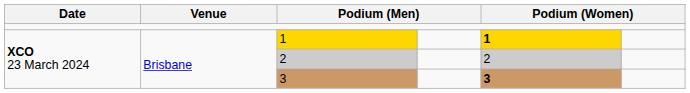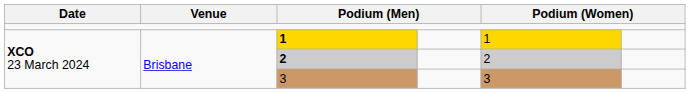(283, 39) normal -> (283, 39) bold
(487, 39) bold -> (487, 39) normal
(283, 59) normal -> (283, 59) bold
(487, 78) bold -> (487, 78) normal
